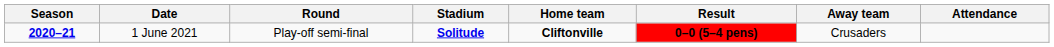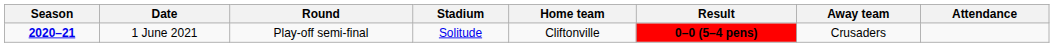(460, 32) bold -> (460, 32) normal
(572, 32) bold -> (572, 32) normal
